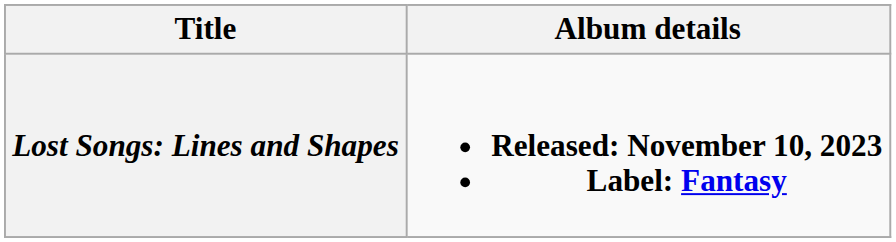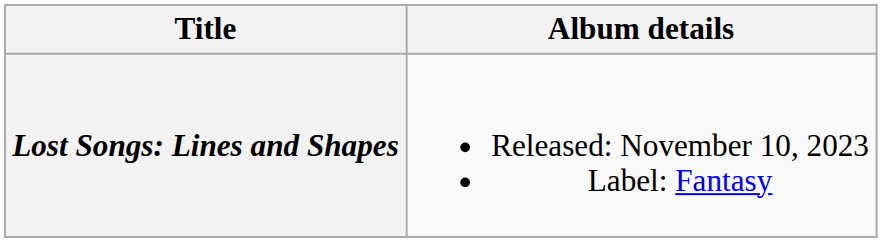(648, 163) bold -> (641, 163) normal
